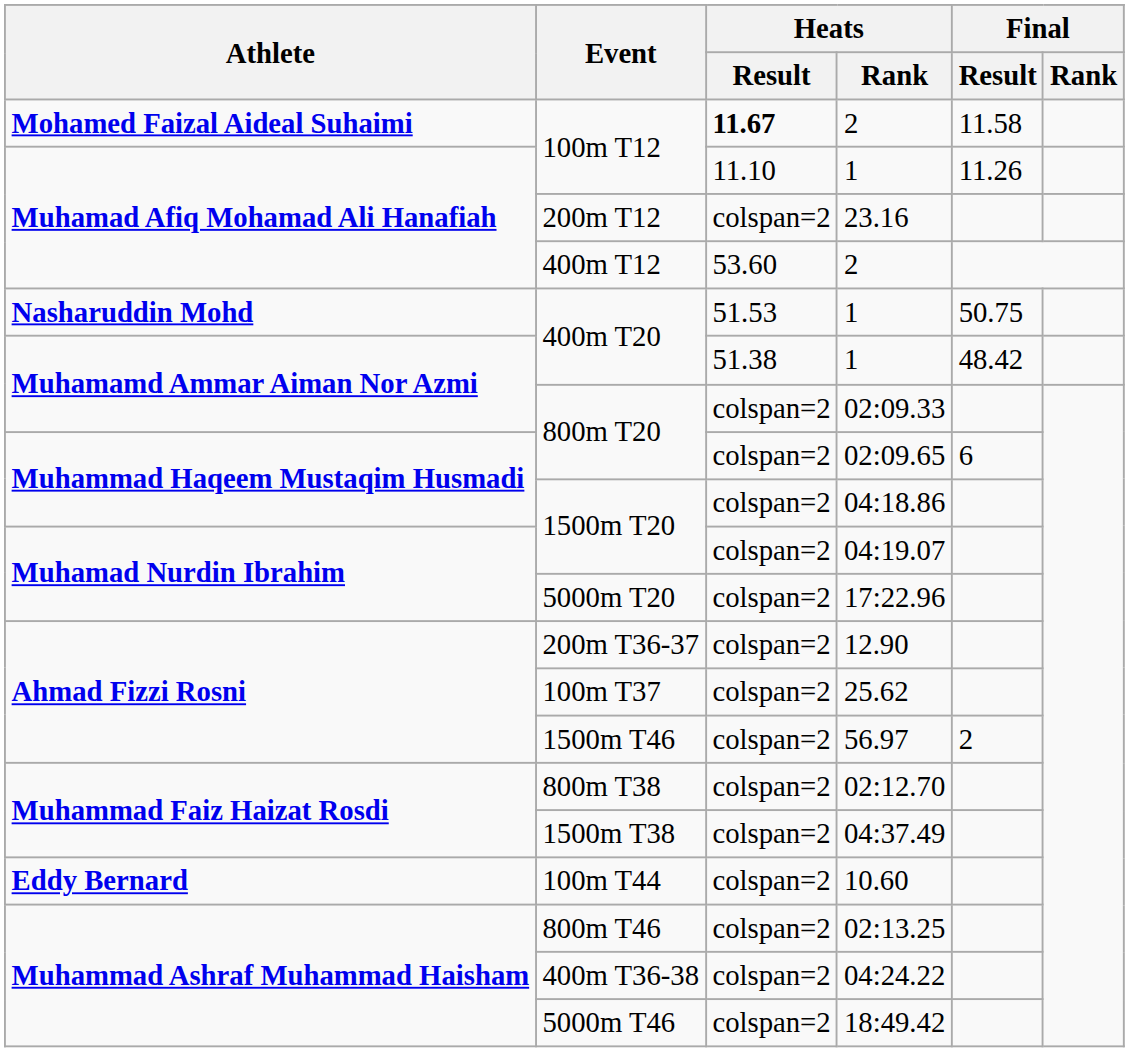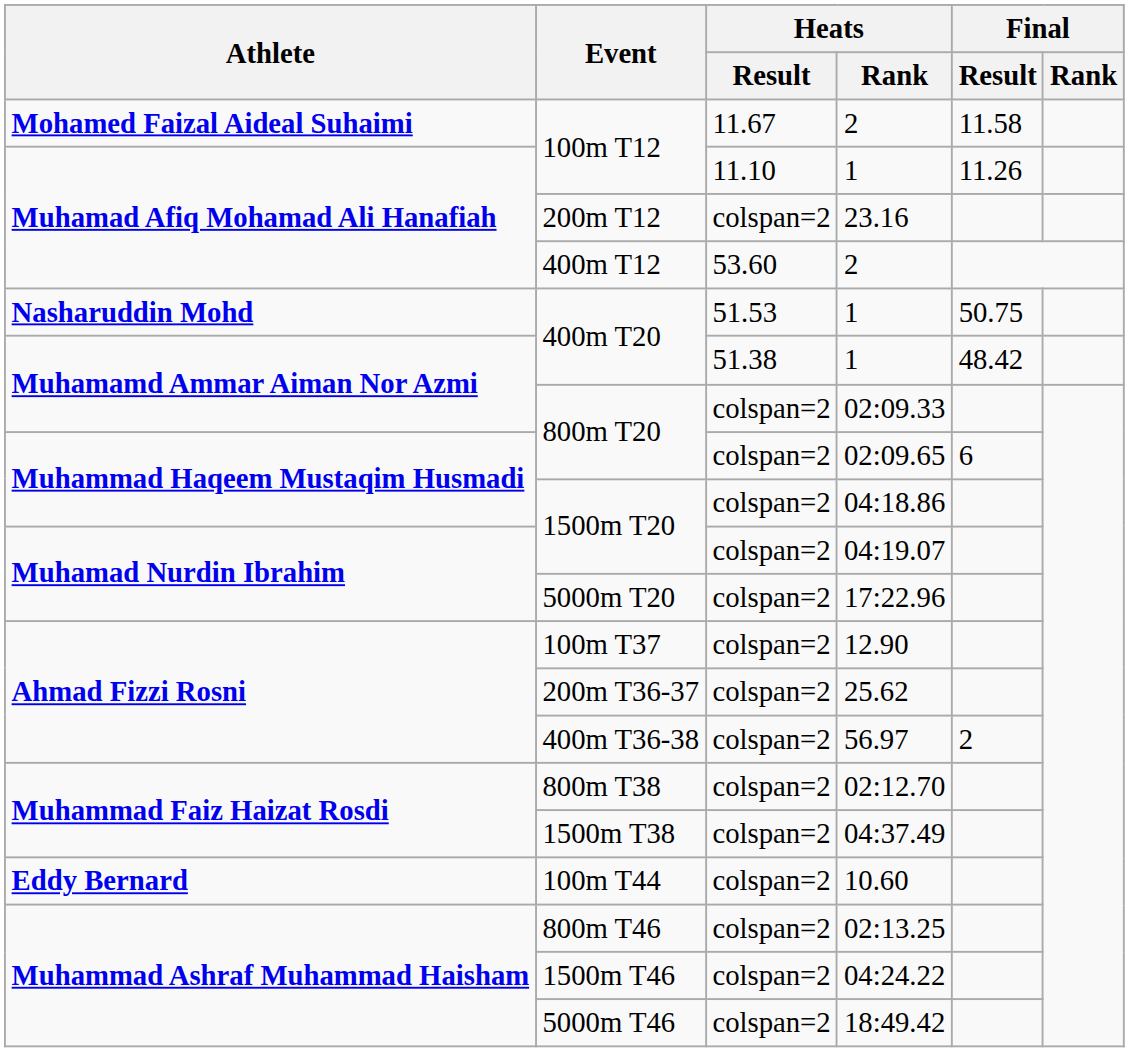(744, 123) bold -> (744, 123) normal
(621, 644) 200m T36-37 -> (602, 644) 100m T37
(602, 691) 100m T37 -> (621, 691) 200m T36-37
(609, 738) 1500m T46 -> (621, 738) 400m T36-38
(621, 975) 400m T36-38 -> (609, 975) 1500m T46
